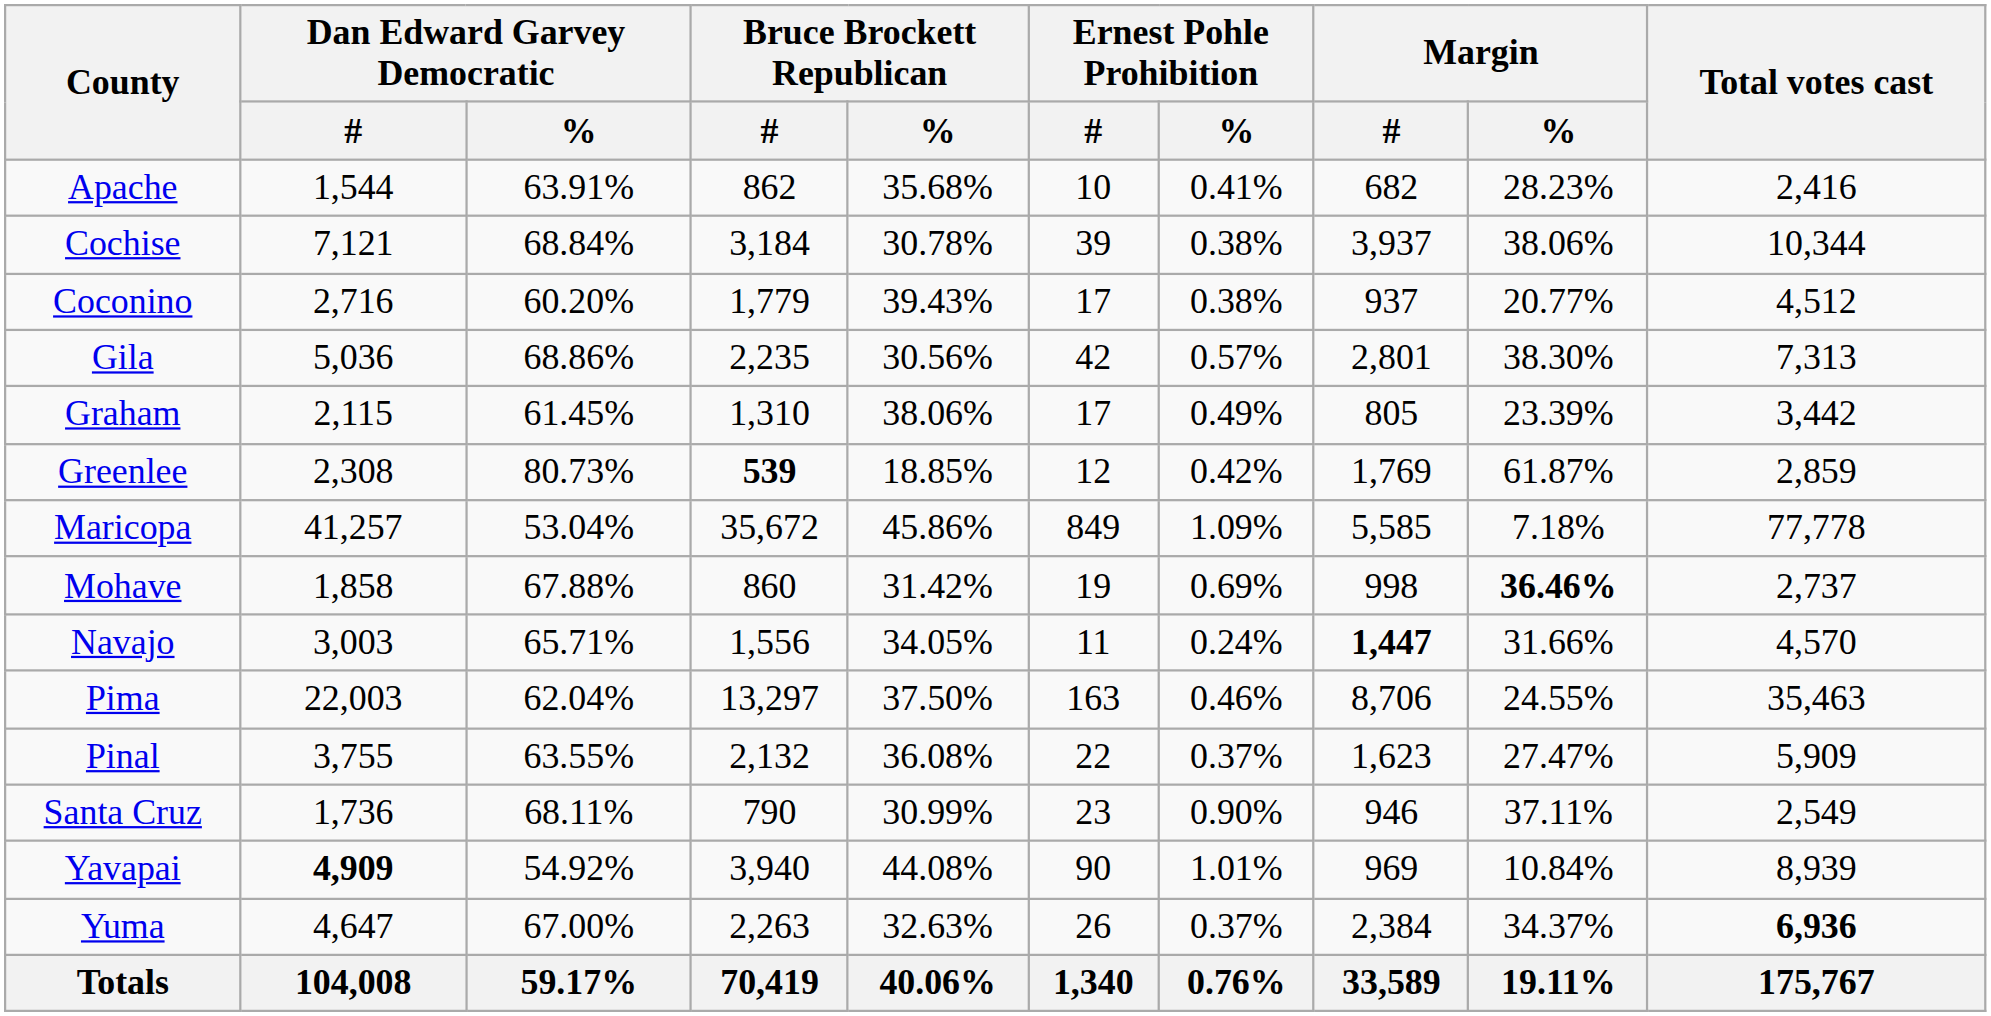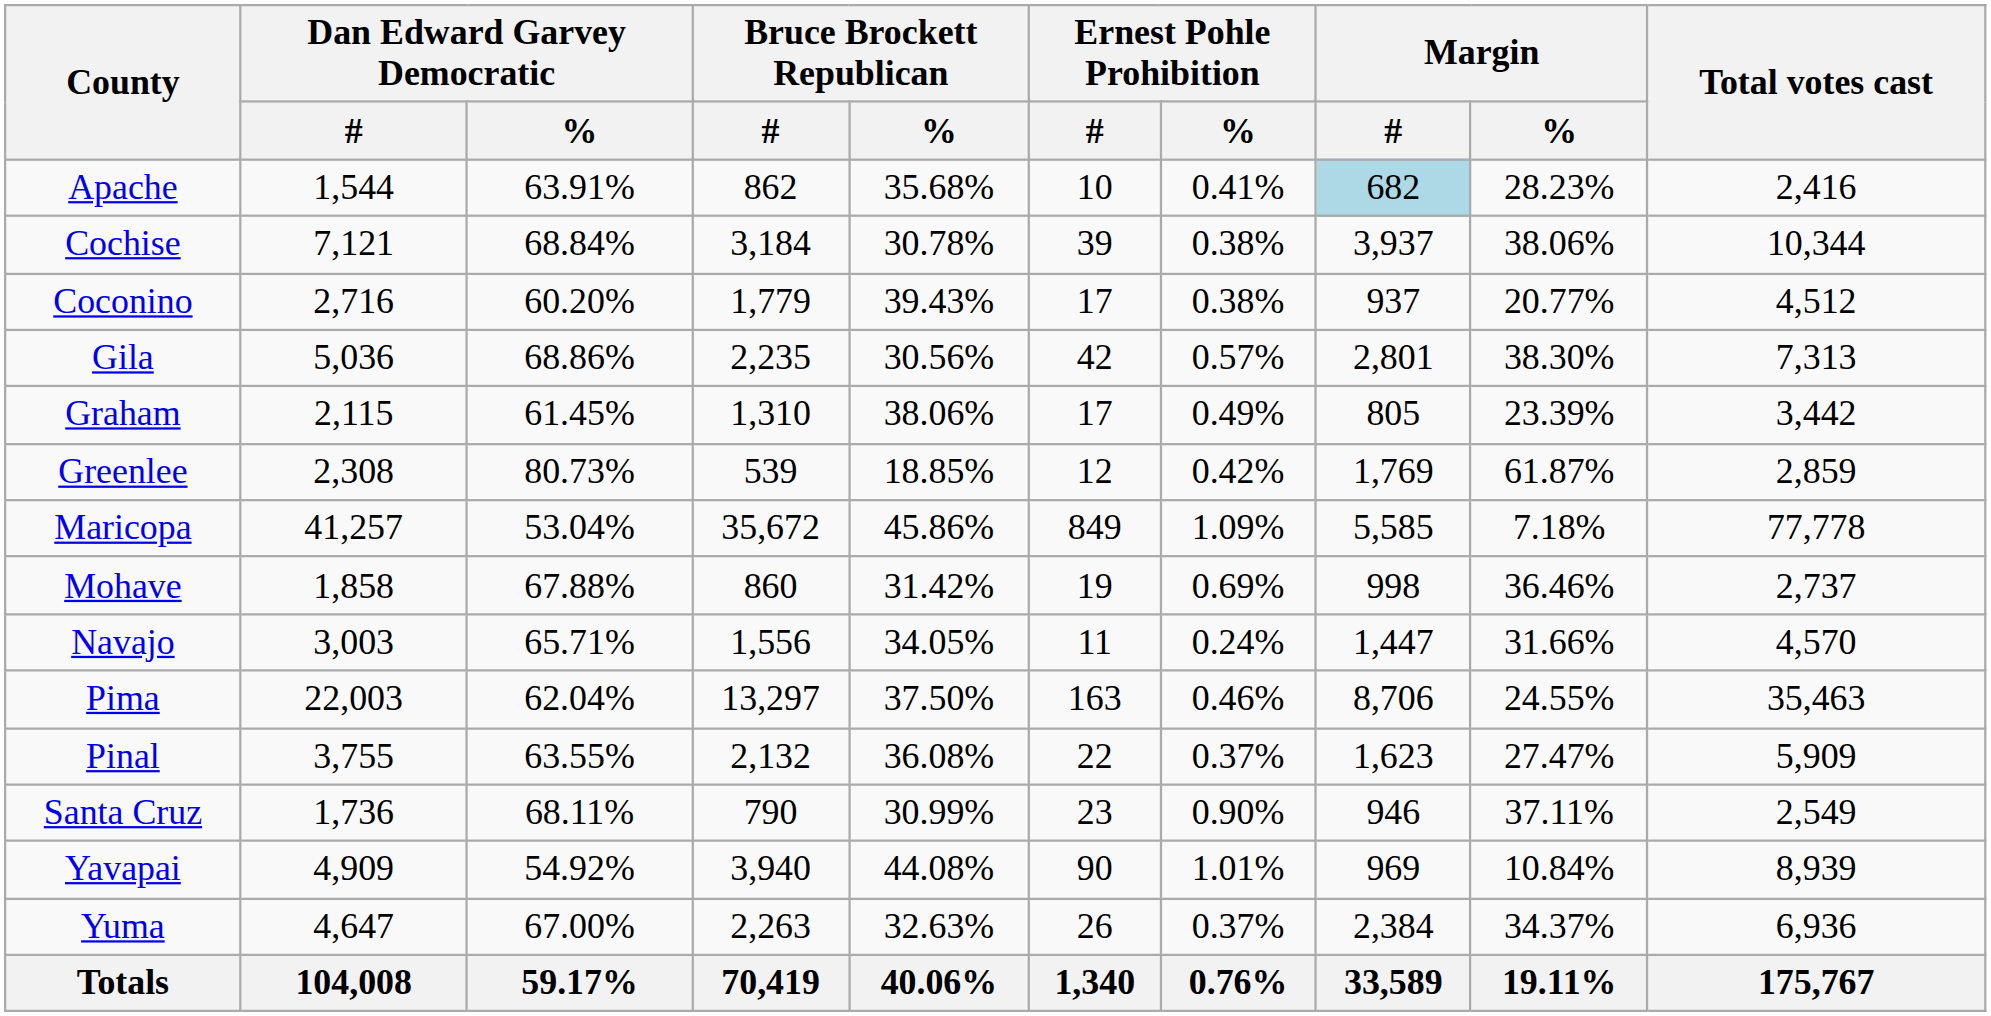(1391, 186) no background -> (1393, 186) lightblue background
(770, 471) bold -> (771, 471) normal
(1558, 584) bold -> (1559, 584) normal
(1391, 641) bold -> (1393, 641) normal
(353, 869) bold -> (354, 868) normal
(1816, 925) bold -> (1816, 925) normal
